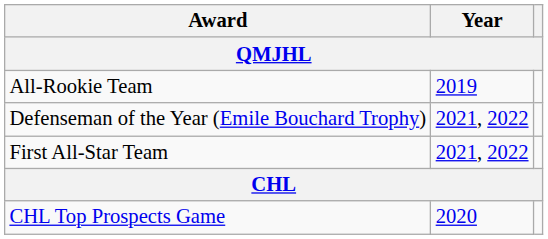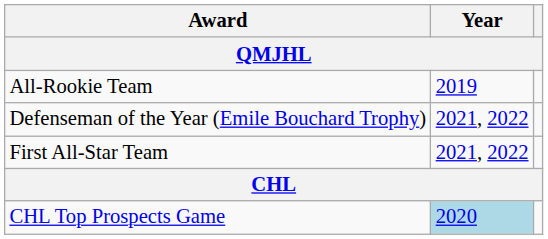(456, 217) no background -> (456, 217) lightblue background
